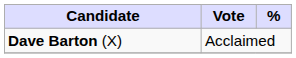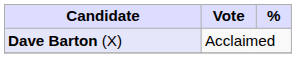(65, 40) no background -> (65, 40) lavender background
